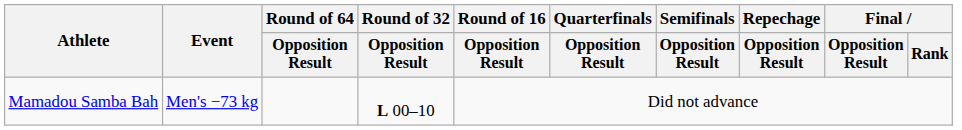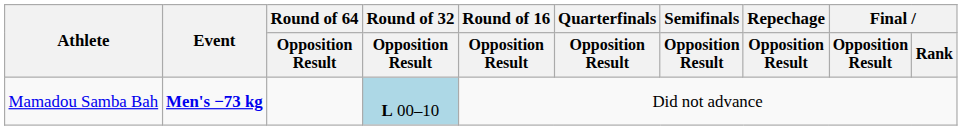(212, 101) normal -> (214, 101) bold
(406, 111) no background -> (410, 111) lightblue background
